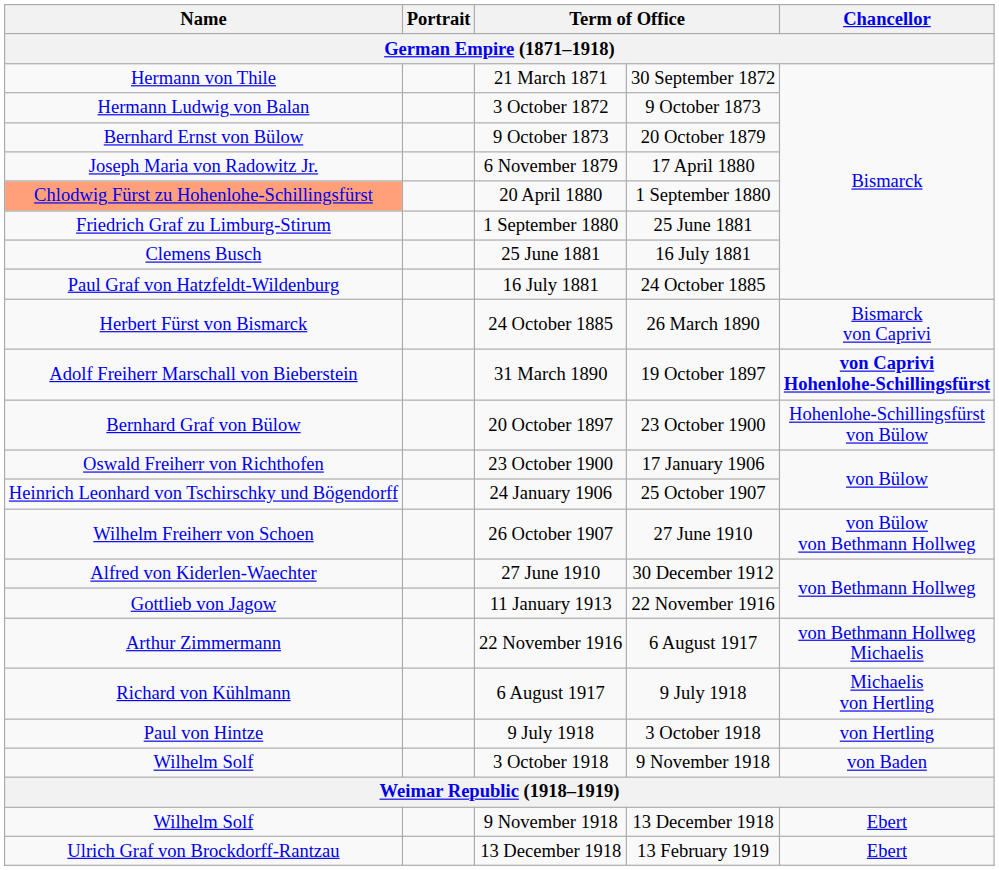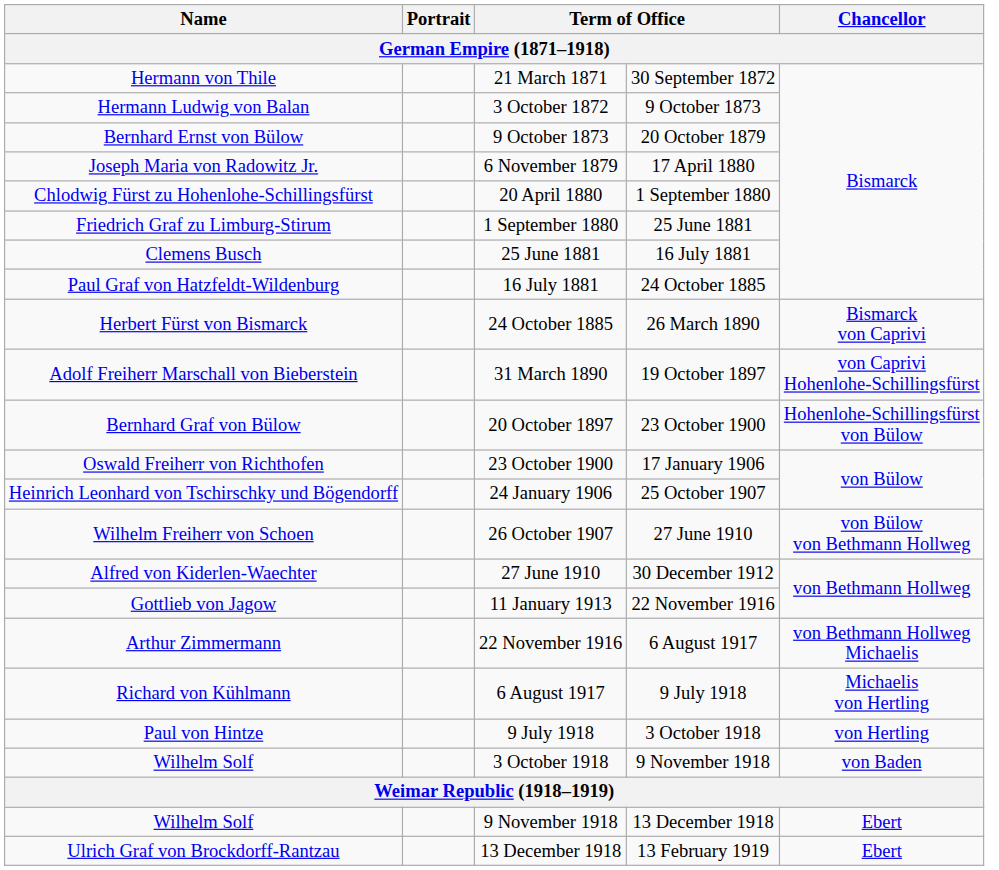(203, 195) lightsalmon background -> (203, 195) no background
(887, 374) bold -> (882, 374) normal
